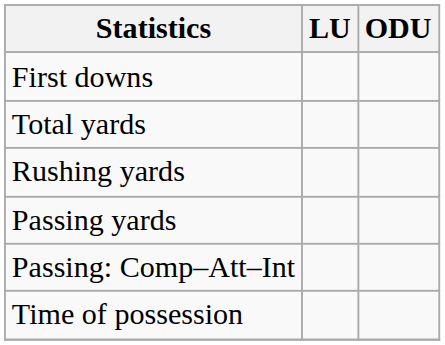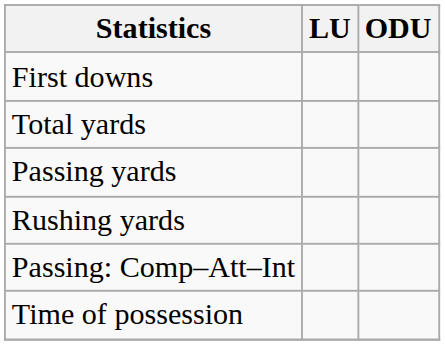rows swapped: (98, 171) <-> (94, 219)
